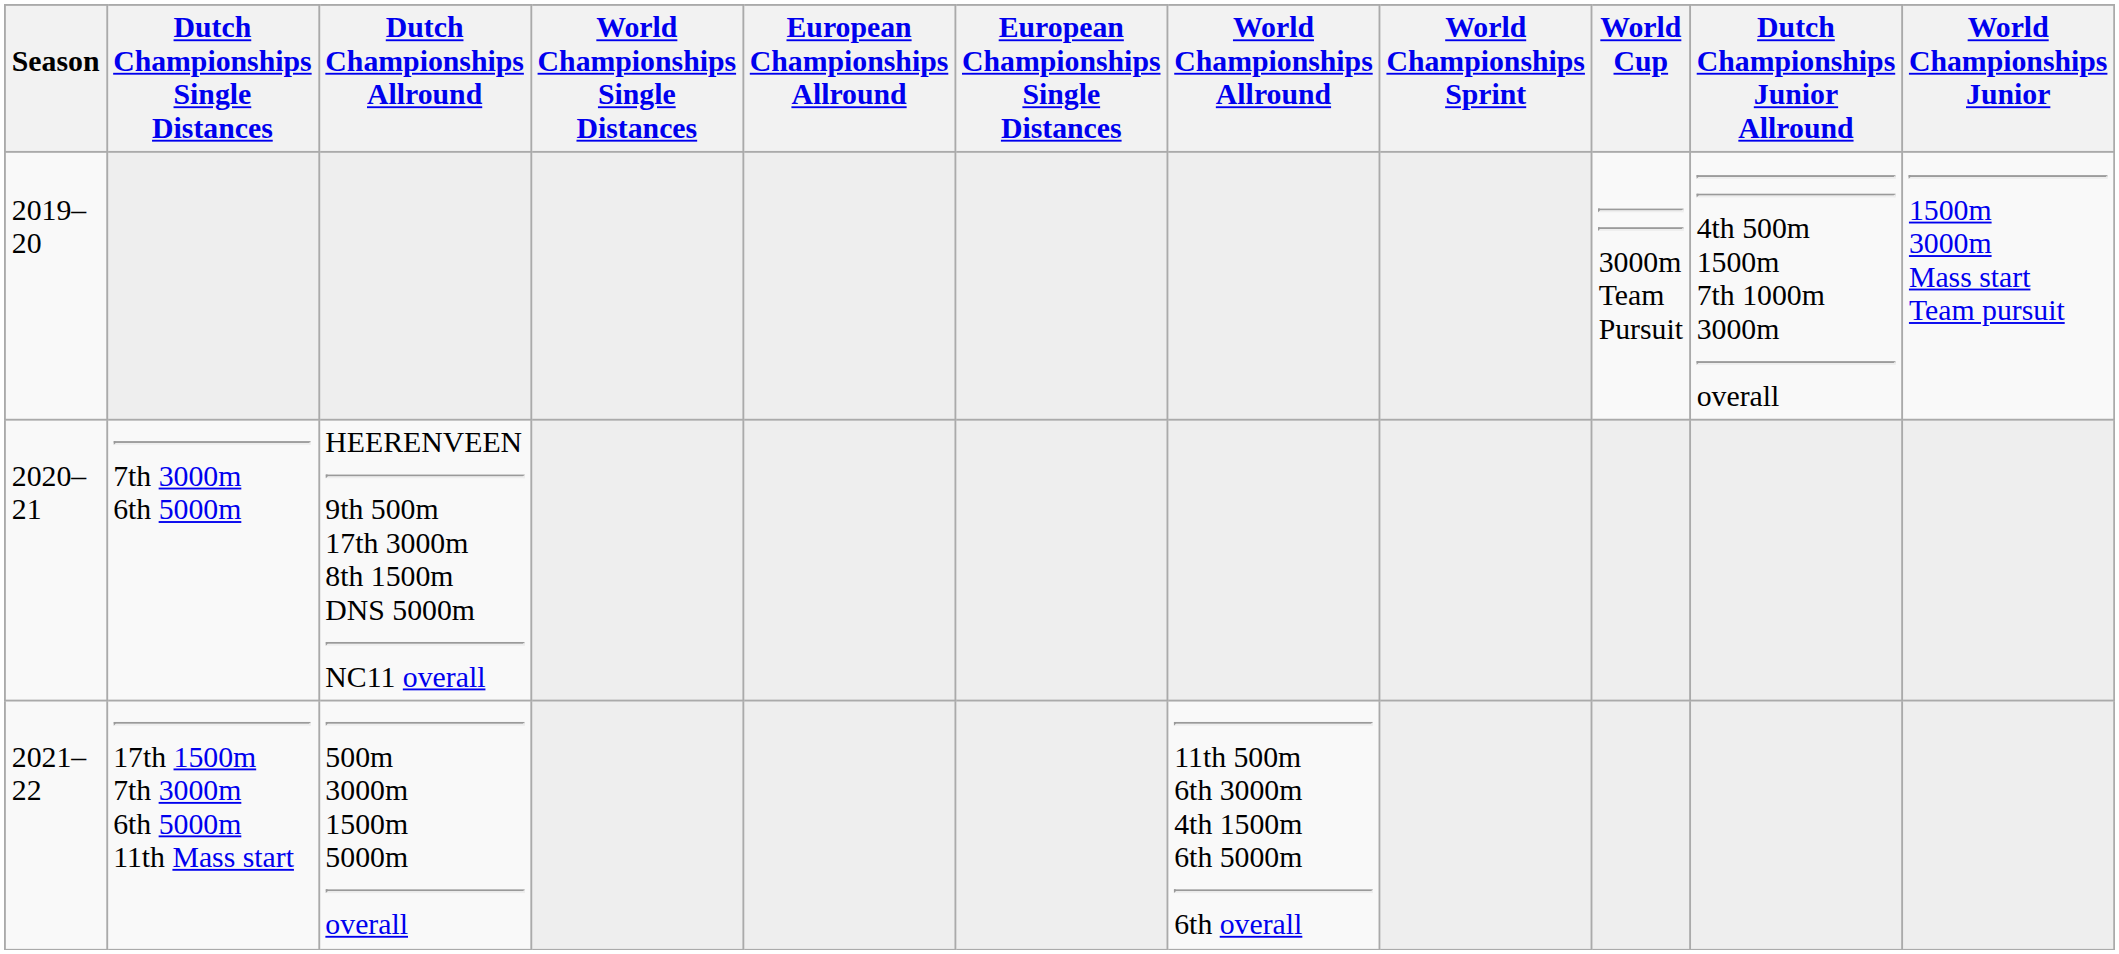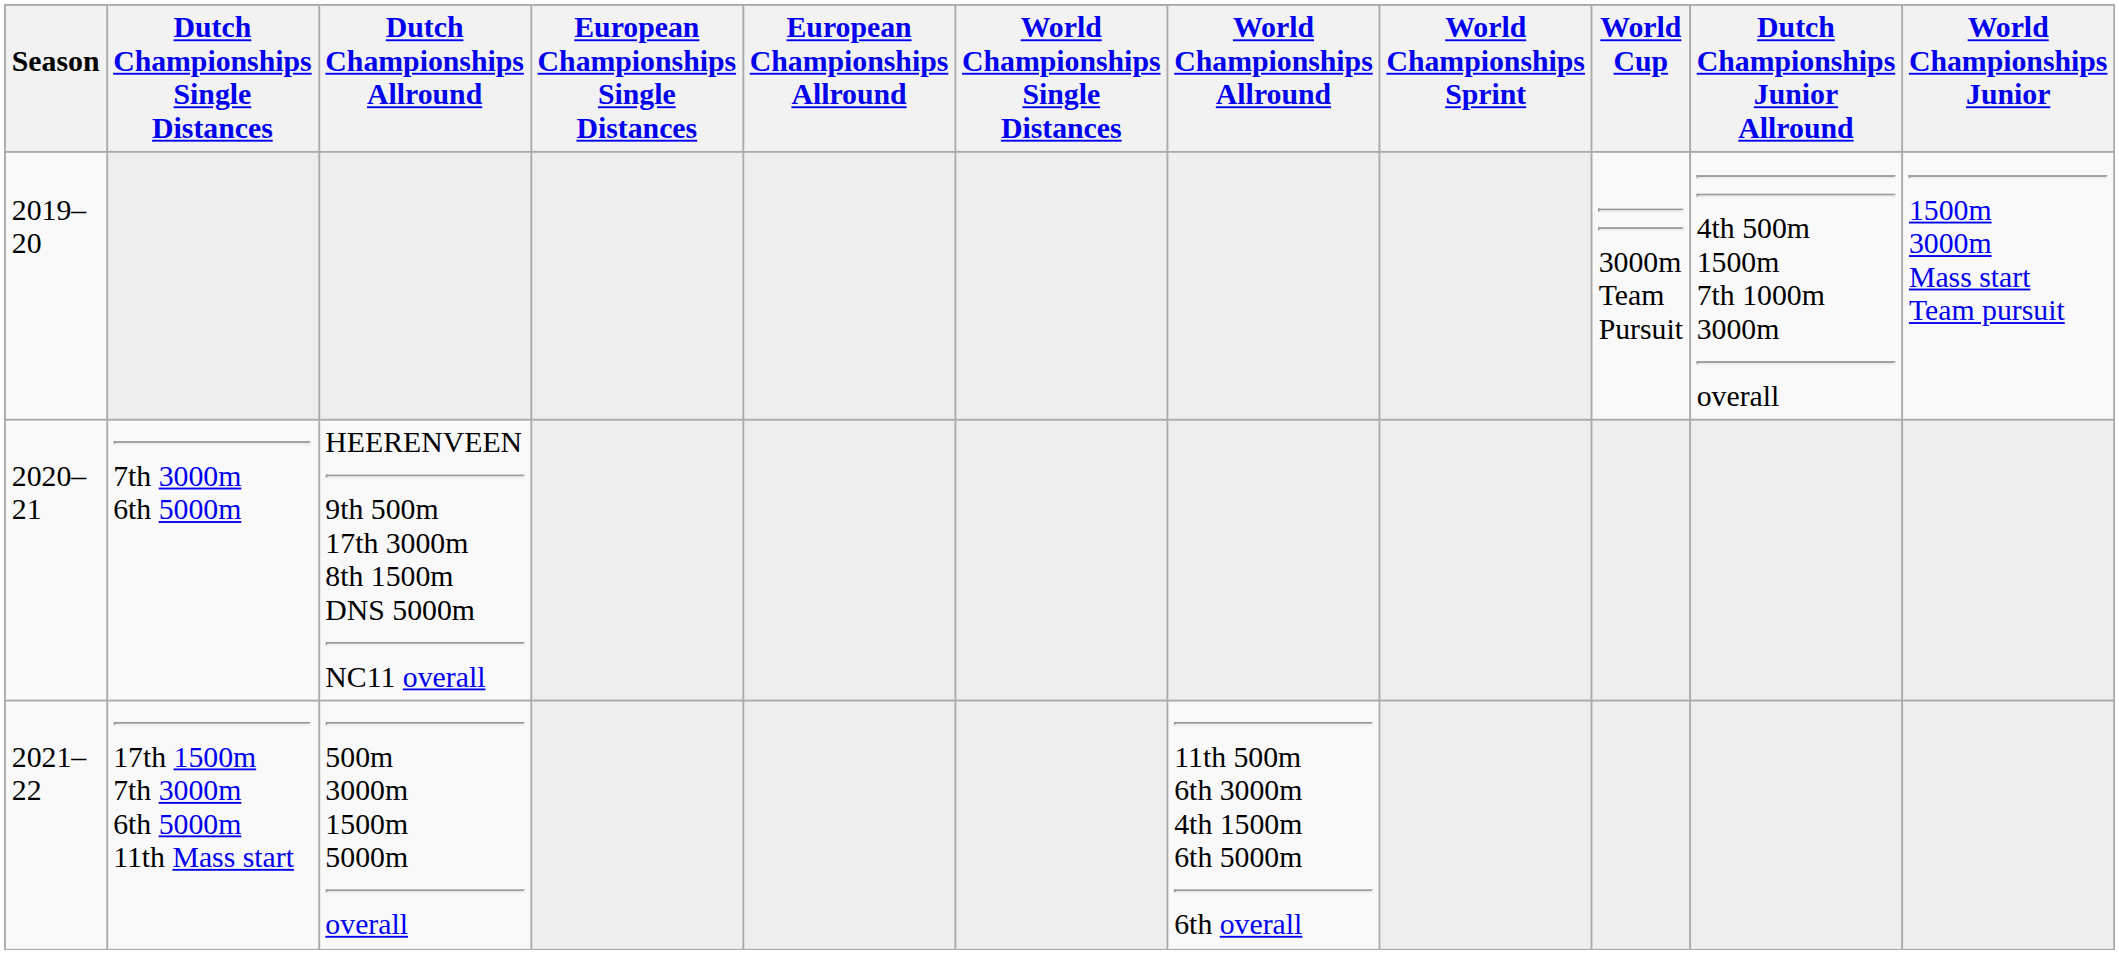columns swapped: (1061, 78) <-> (637, 78)
